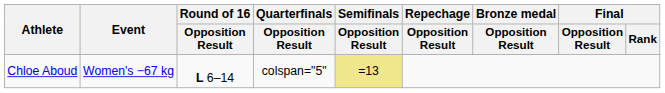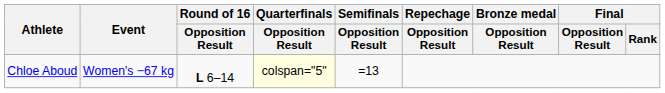(294, 72) no background -> (294, 72) lightyellow background
(369, 72) khaki background -> (369, 72) no background
